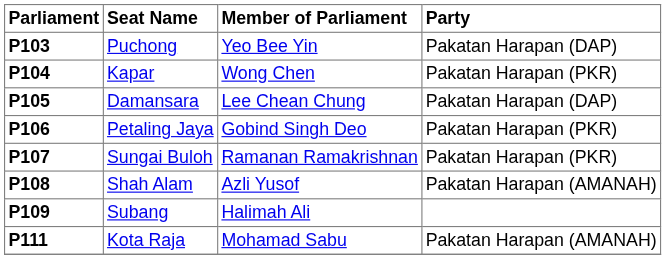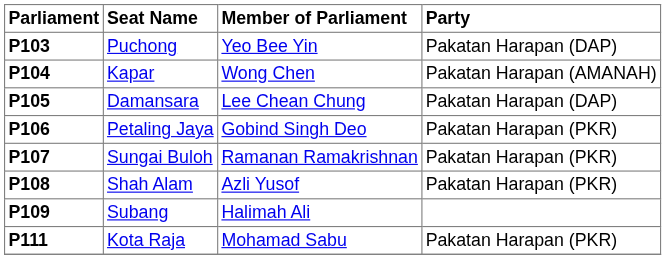(521, 73) Pakatan Harapan (PKR) -> (541, 73) Pakatan Harapan (AMANAH)
(541, 184) Pakatan Harapan (AMANAH) -> (521, 184) Pakatan Harapan (PKR)
(541, 240) Pakatan Harapan (AMANAH) -> (521, 240) Pakatan Harapan (PKR)
